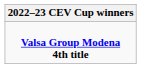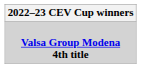(71, 48) no background -> (71, 48) lightgrey background
